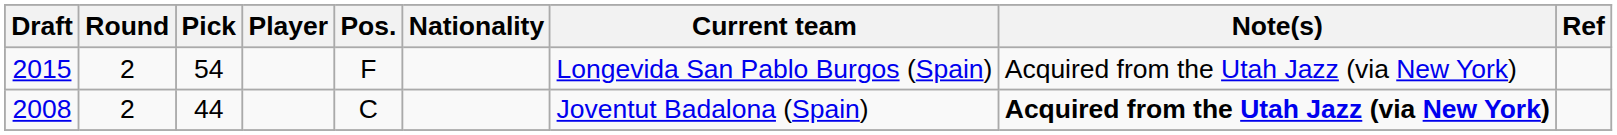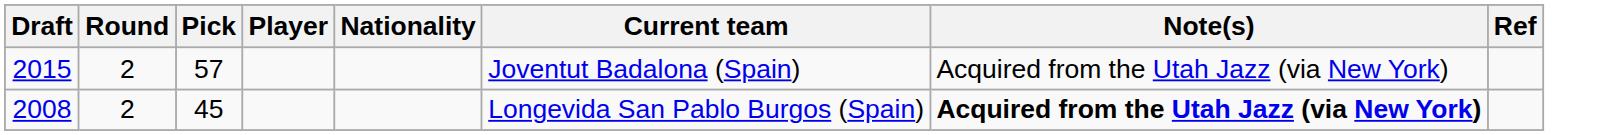- column: (368, 26)
(209, 68) 54 -> (209, 68) 57
(774, 68) Longevida San Pablo Burgos (Spain) -> (644, 68) Joventut Badalona (Spain)
(209, 110) 44 -> (209, 110) 45
(713, 110) Joventut Badalona (Spain) -> (706, 110) Longevida San Pablo Burgos (Spain)
